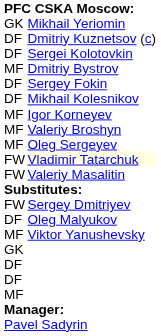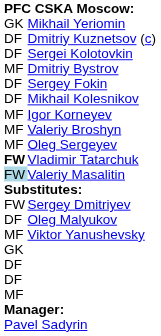(15, 159) normal -> (15, 159) bold
(83, 159) lightyellow background -> (83, 159) no background
(15, 174) no background -> (15, 174) lightblue background
